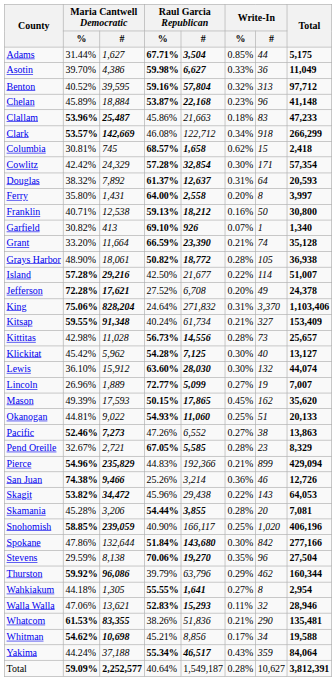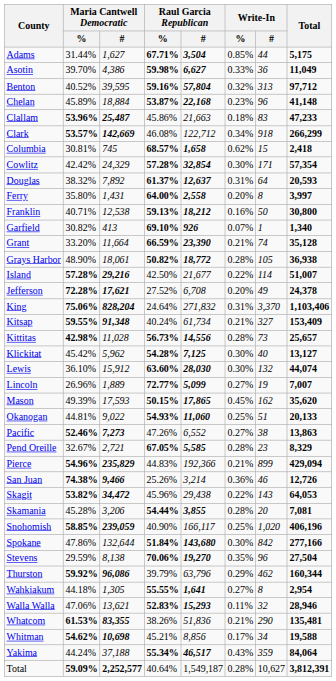(81, 338) normal -> (82, 338) bold
